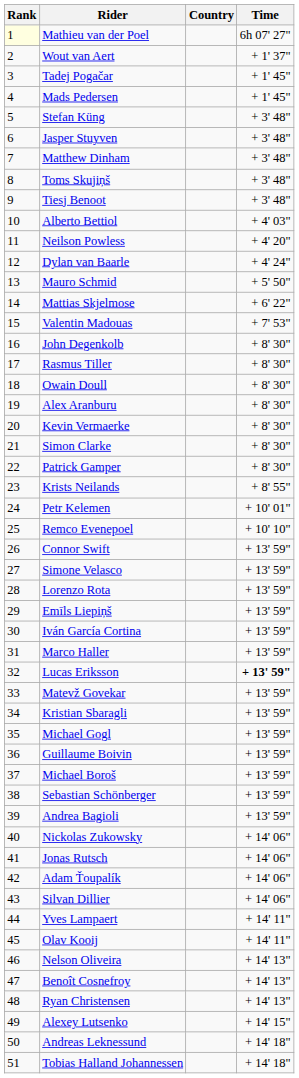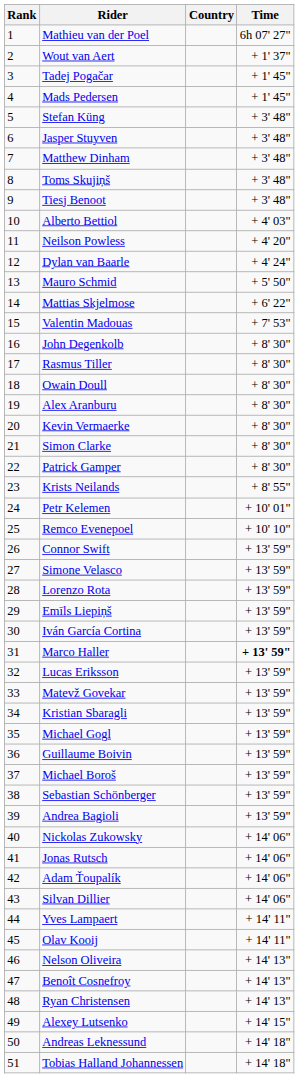(10, 35) lightyellow background -> (10, 35) no background
(268, 652) normal -> (266, 652) bold
(266, 672) bold -> (268, 672) normal
